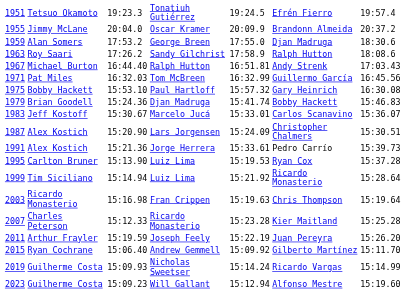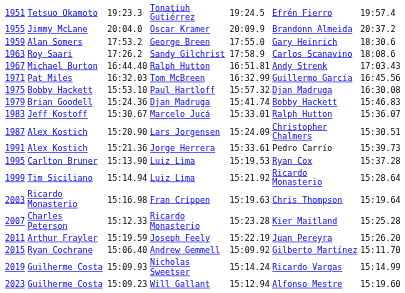(302, 42) Djan Madruga -> (305, 42) Gary Heinrich
(302, 54) Ralph Hutton -> (312, 54) Carlos Scanavino
(305, 90) Gary Heinrich -> (302, 90) Djan Madruga
(312, 115) Carlos Scanavino -> (302, 115) Ralph Hutton
